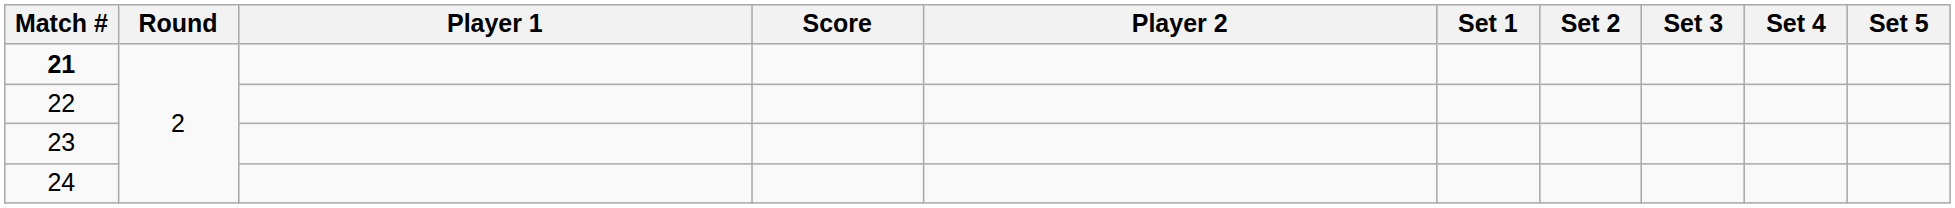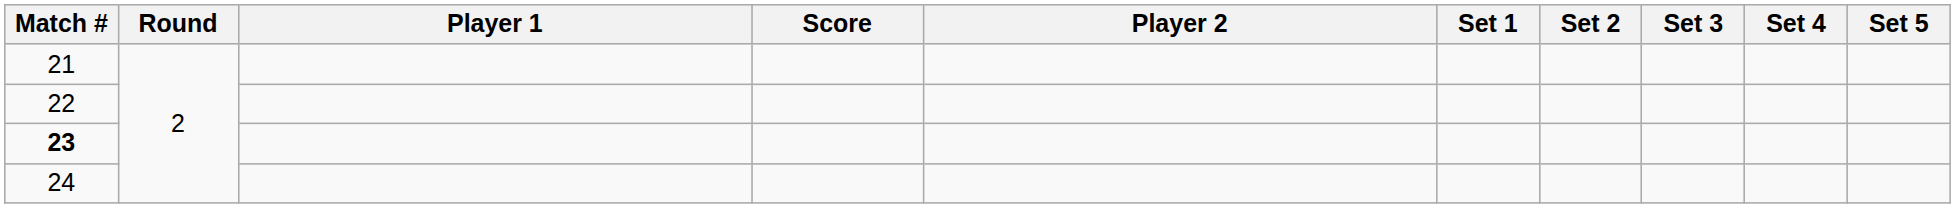(61, 63) bold -> (61, 63) normal
(61, 143) normal -> (61, 143) bold
